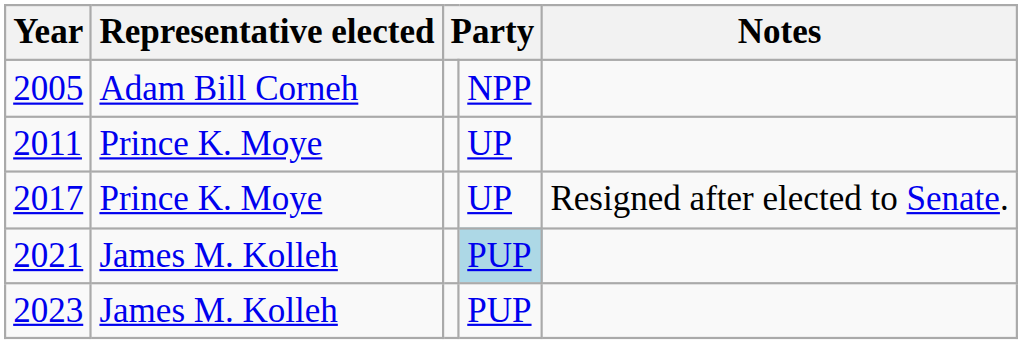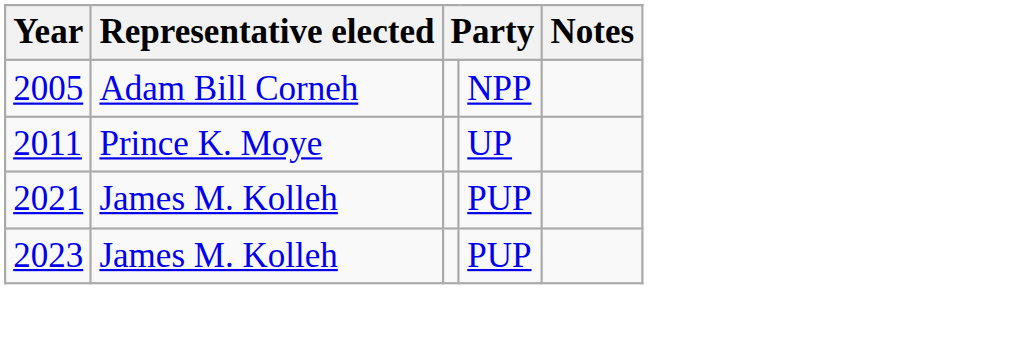- row: (48, 198)
(499, 254) lightblue background -> (499, 198) no background
